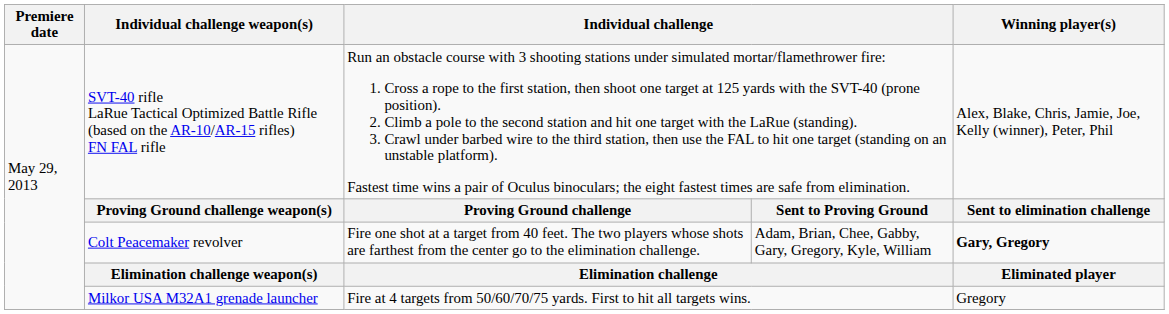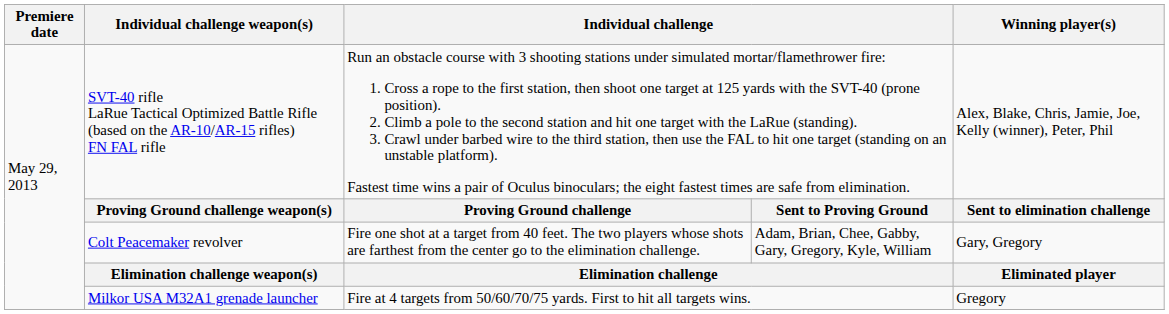(1003, 242) bold -> (999, 242) normal
